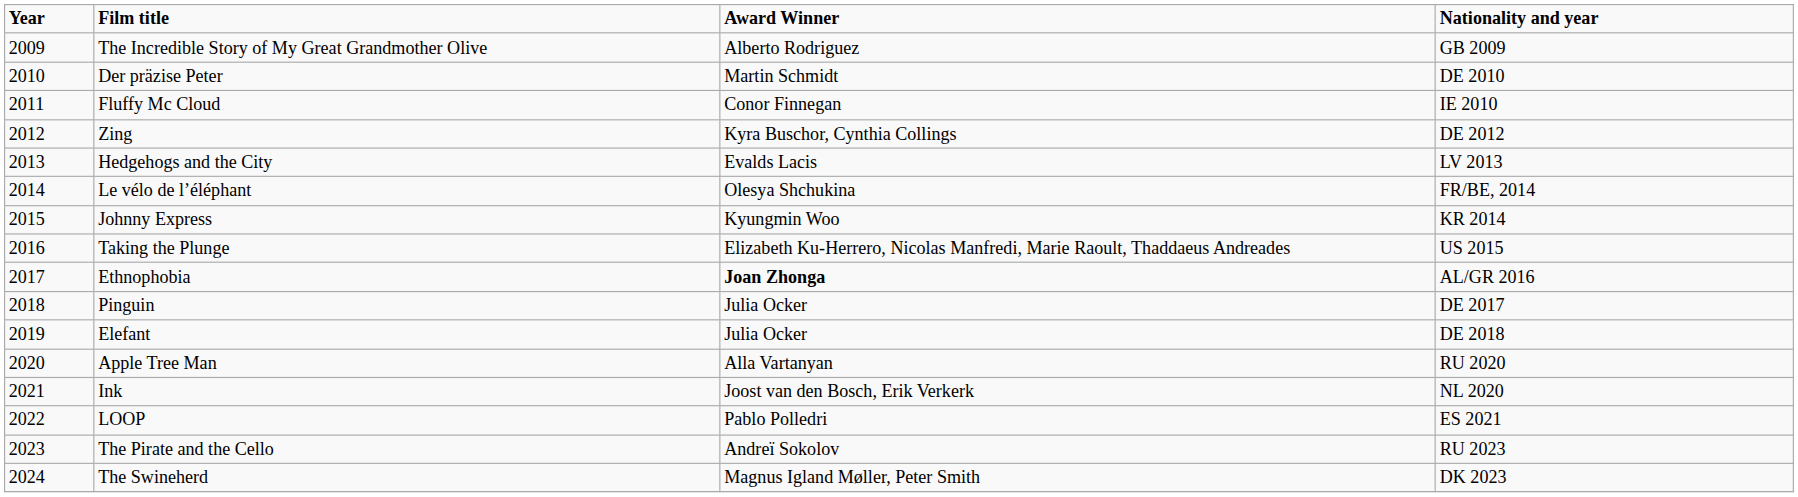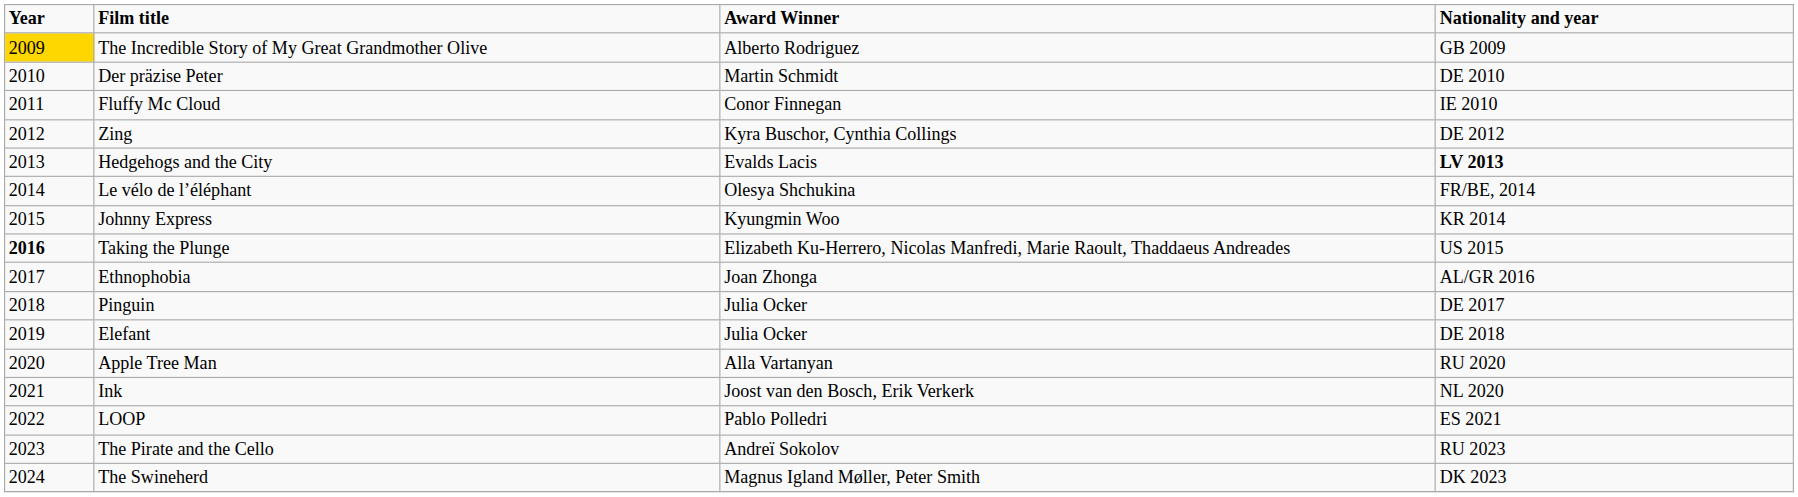(27, 47) no background -> (27, 47) gold background
(1471, 162) normal -> (1472, 162) bold
(27, 248) normal -> (27, 248) bold
(775, 276) bold -> (771, 276) normal
